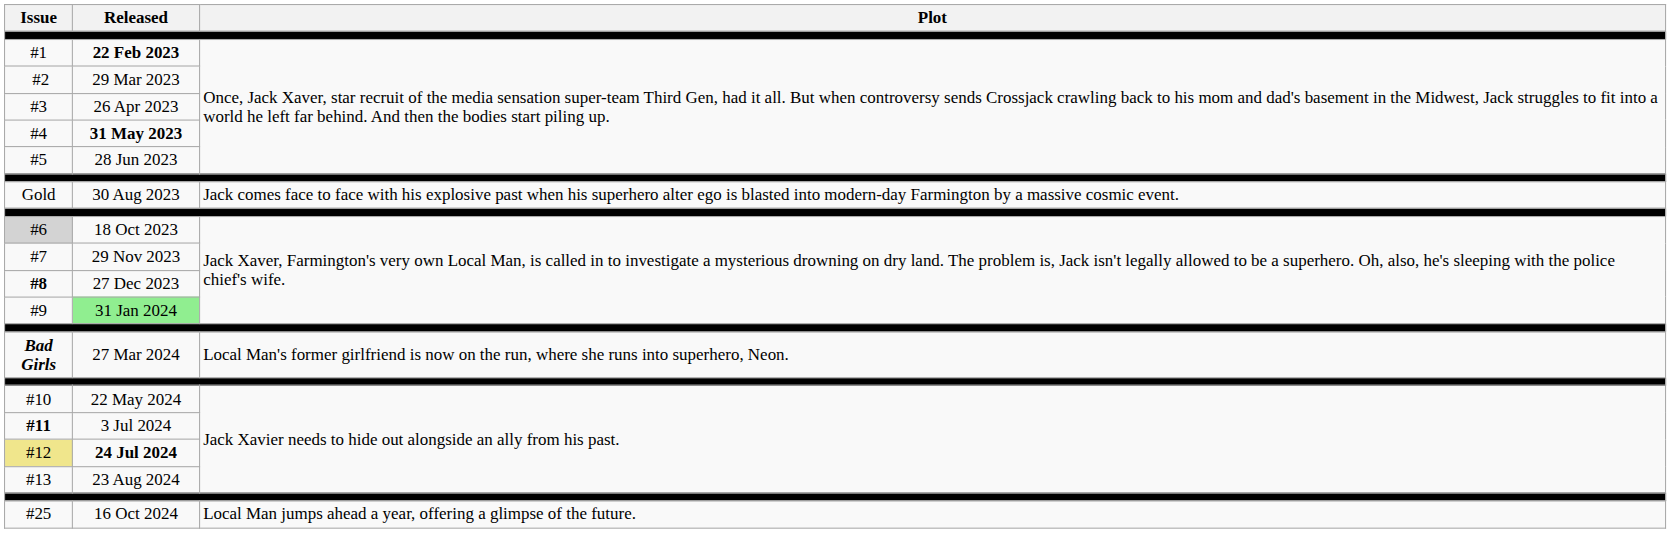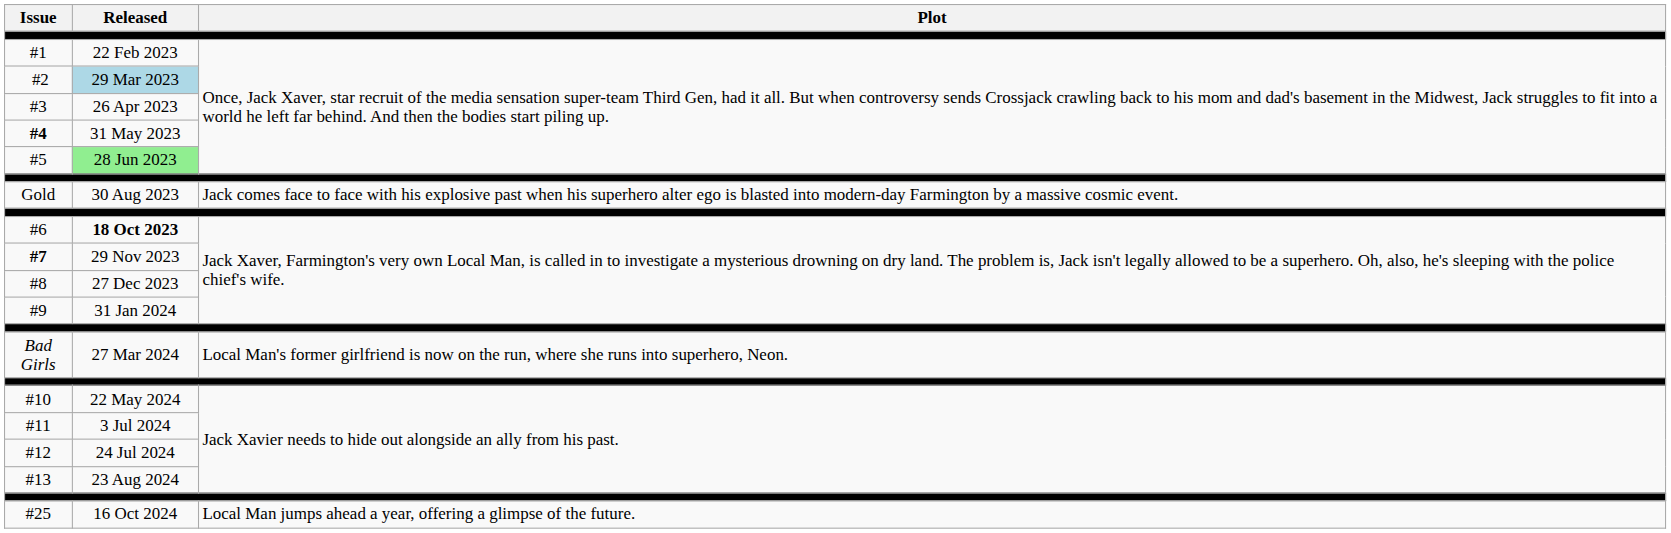(136, 52) bold -> (135, 52) normal
(136, 79) no background -> (135, 79) lightblue background
(39, 133) normal -> (38, 133) bold
(136, 133) bold -> (135, 133) normal
(136, 160) no background -> (135, 160) lightgreen background
(39, 229) lightgrey background -> (38, 229) no background
(136, 229) normal -> (135, 229) bold
(39, 256) normal -> (38, 256) bold
(39, 283) bold -> (38, 283) normal
(136, 310) lightgreen background -> (135, 310) no background
(39, 354) bold -> (38, 354) normal
(39, 425) bold -> (38, 425) normal
(39, 452) khaki background -> (38, 452) no background
(136, 452) bold -> (135, 452) normal
